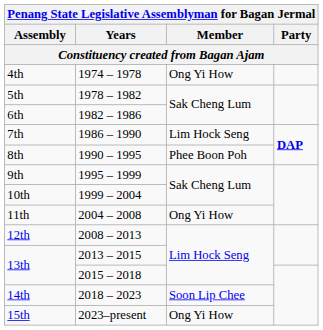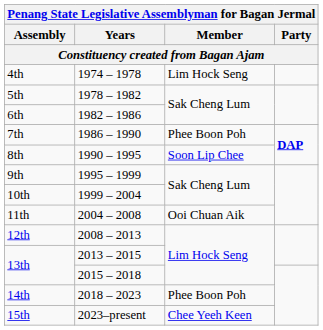(201, 74) Ong Yi How -> (208, 74) Lim Hock Seng
(209, 134) Lim Hock Seng -> (207, 134) Phee Boon Poh
(208, 154) Phee Boon Poh -> (206, 154) Soon Lip Chee
(201, 214) Ong Yi How -> (206, 214) Ooi Chuan Aik
(207, 295) Soon Lip Chee -> (207, 295) Phee Boon Poh
(201, 315) Ong Yi How -> (210, 315) Chee Yeeh Keen
